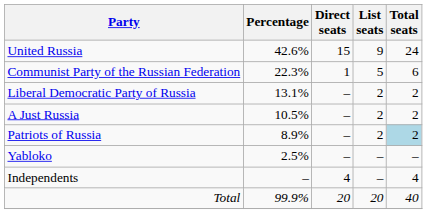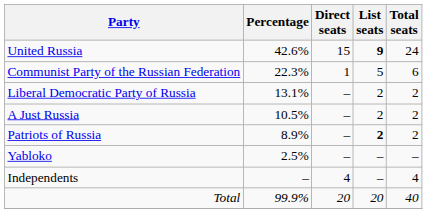(380, 51) normal -> (380, 51) bold
(380, 135) normal -> (380, 135) bold
(415, 135) lightblue background -> (415, 135) no background
